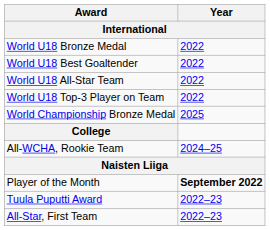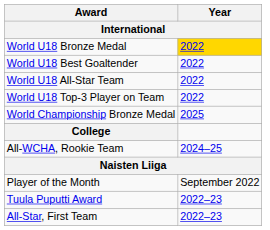(192, 47) no background -> (192, 47) gold background
(221, 183) bold -> (220, 183) normal
